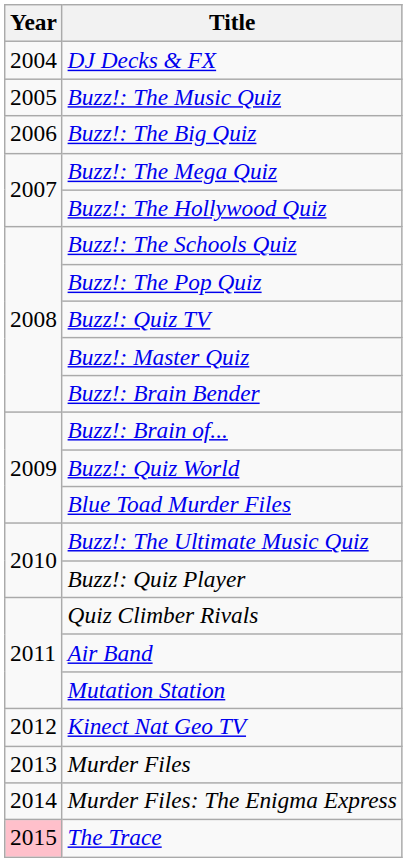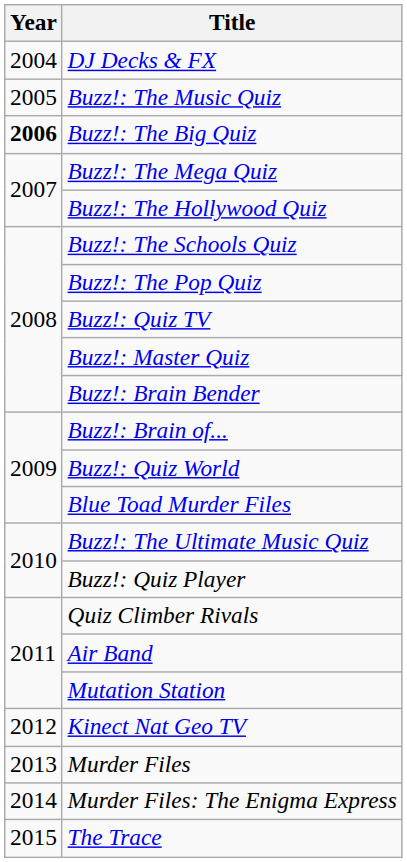(33, 134) normal -> (33, 134) bold
(33, 838) pink background -> (33, 838) no background
